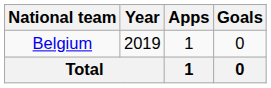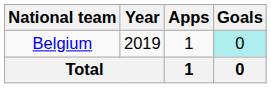(240, 43) no background -> (240, 43) paleturquoise background
